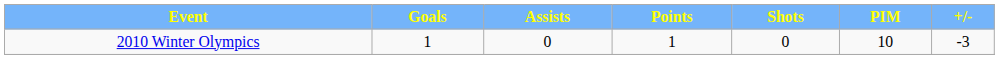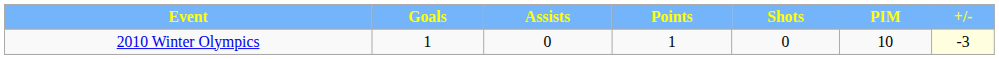(963, 41) no background -> (963, 41) lightyellow background
